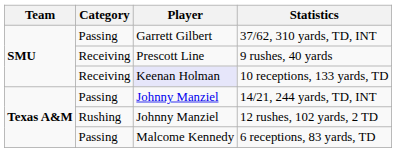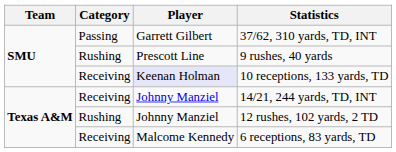(105, 56) Receiving -> (100, 56) Rushing
(98, 96) Passing -> (105, 96) Receiving
(98, 137) Passing -> (105, 137) Receiving
